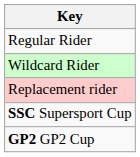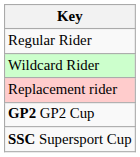(70, 114) SSC Supersport Cup -> (51, 114) GP2 GP2 Cup
(51, 138) GP2 GP2 Cup -> (70, 138) SSC Supersport Cup
